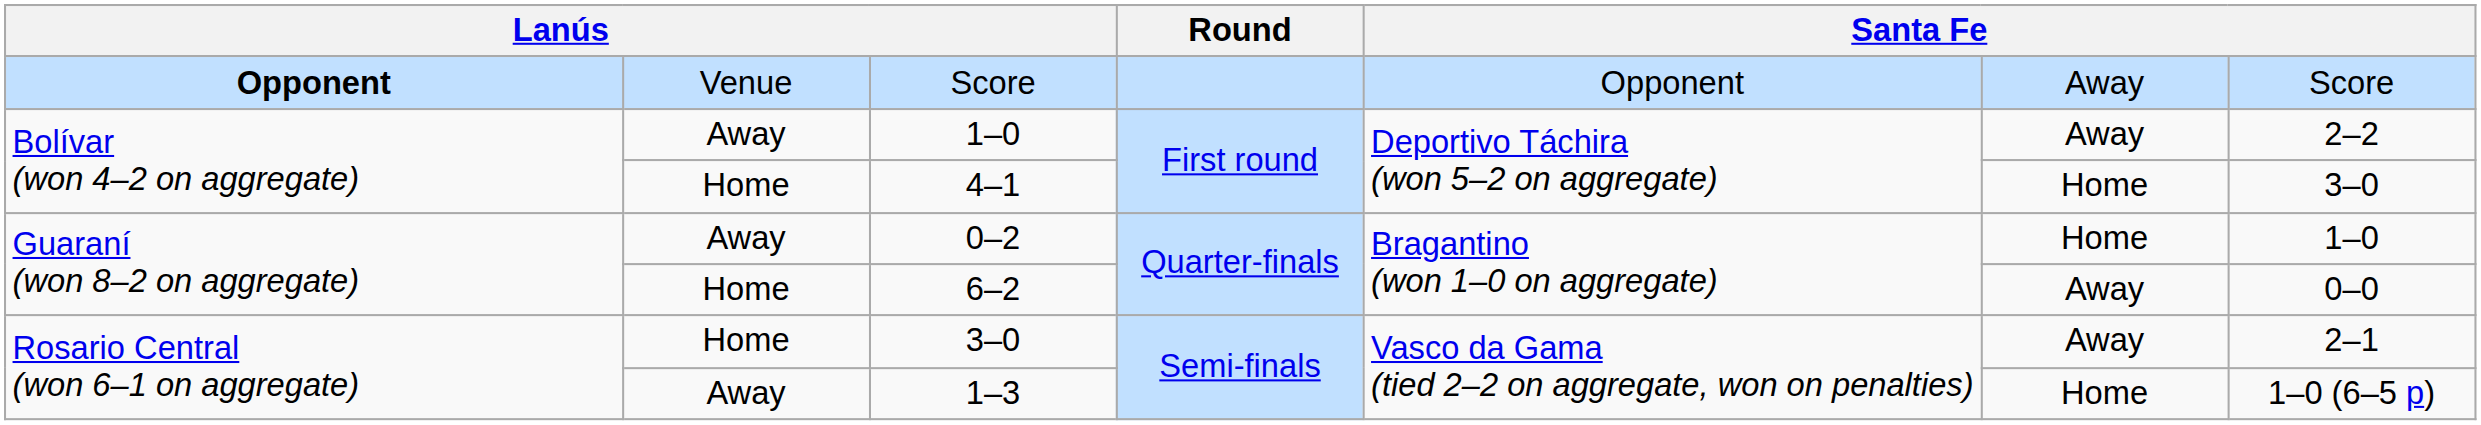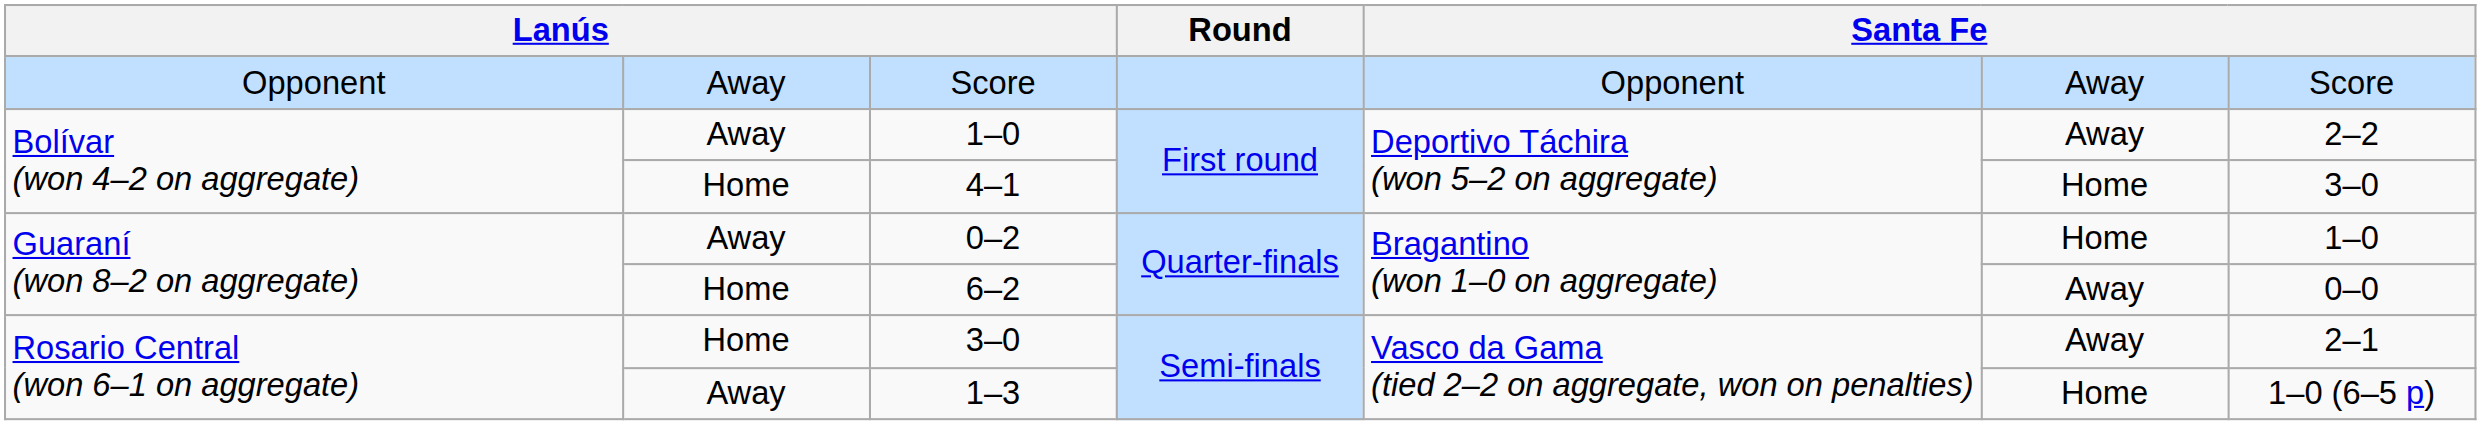(314, 82) bold -> (314, 82) normal
(746, 82) Venue -> (746, 82) Away
